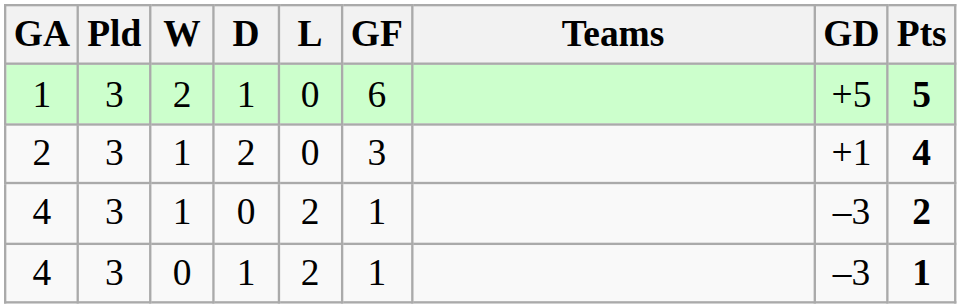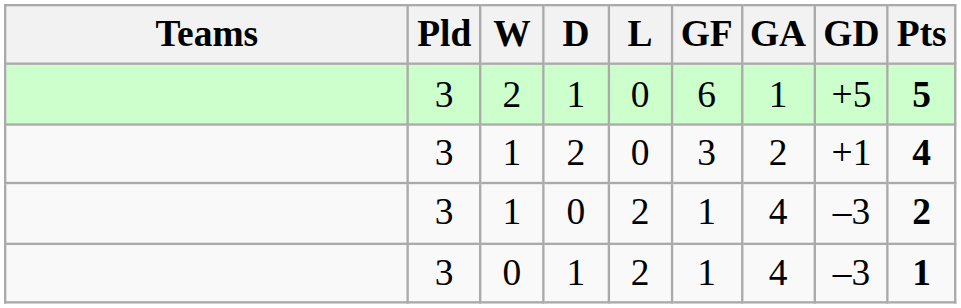columns swapped: (613, 34) <-> (42, 34)
